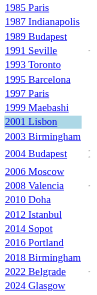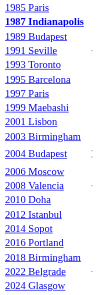(42, 22) normal -> (44, 22) bold
(31, 122) lightblue background -> (31, 122) no background
